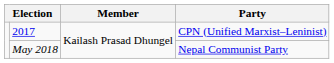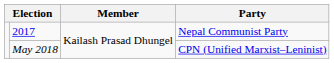(252, 31) CPN (Unified Marxist–Leninist) -> (233, 31) Nepal Communist Party
(233, 49) Nepal Communist Party -> (252, 49) CPN (Unified Marxist–Leninist)
